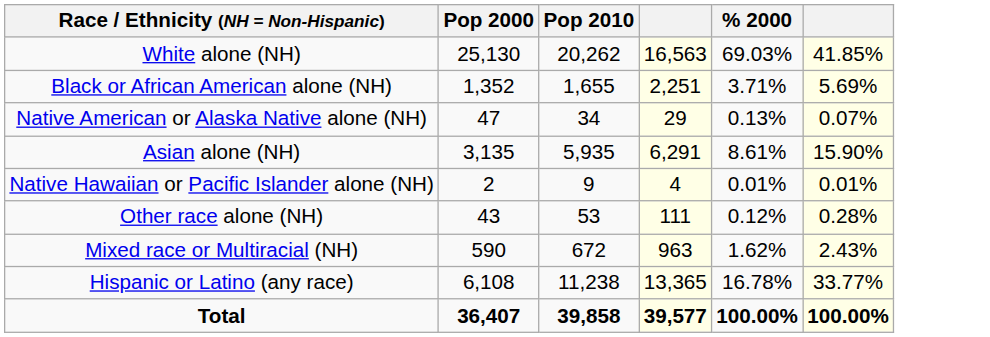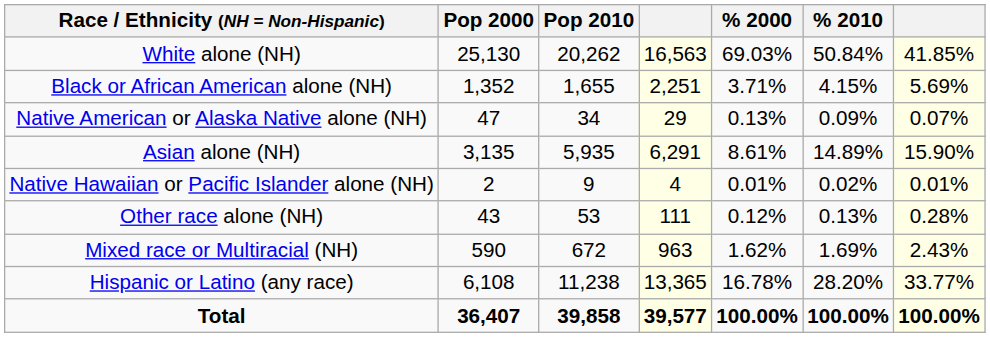+ column: (848, 20)
